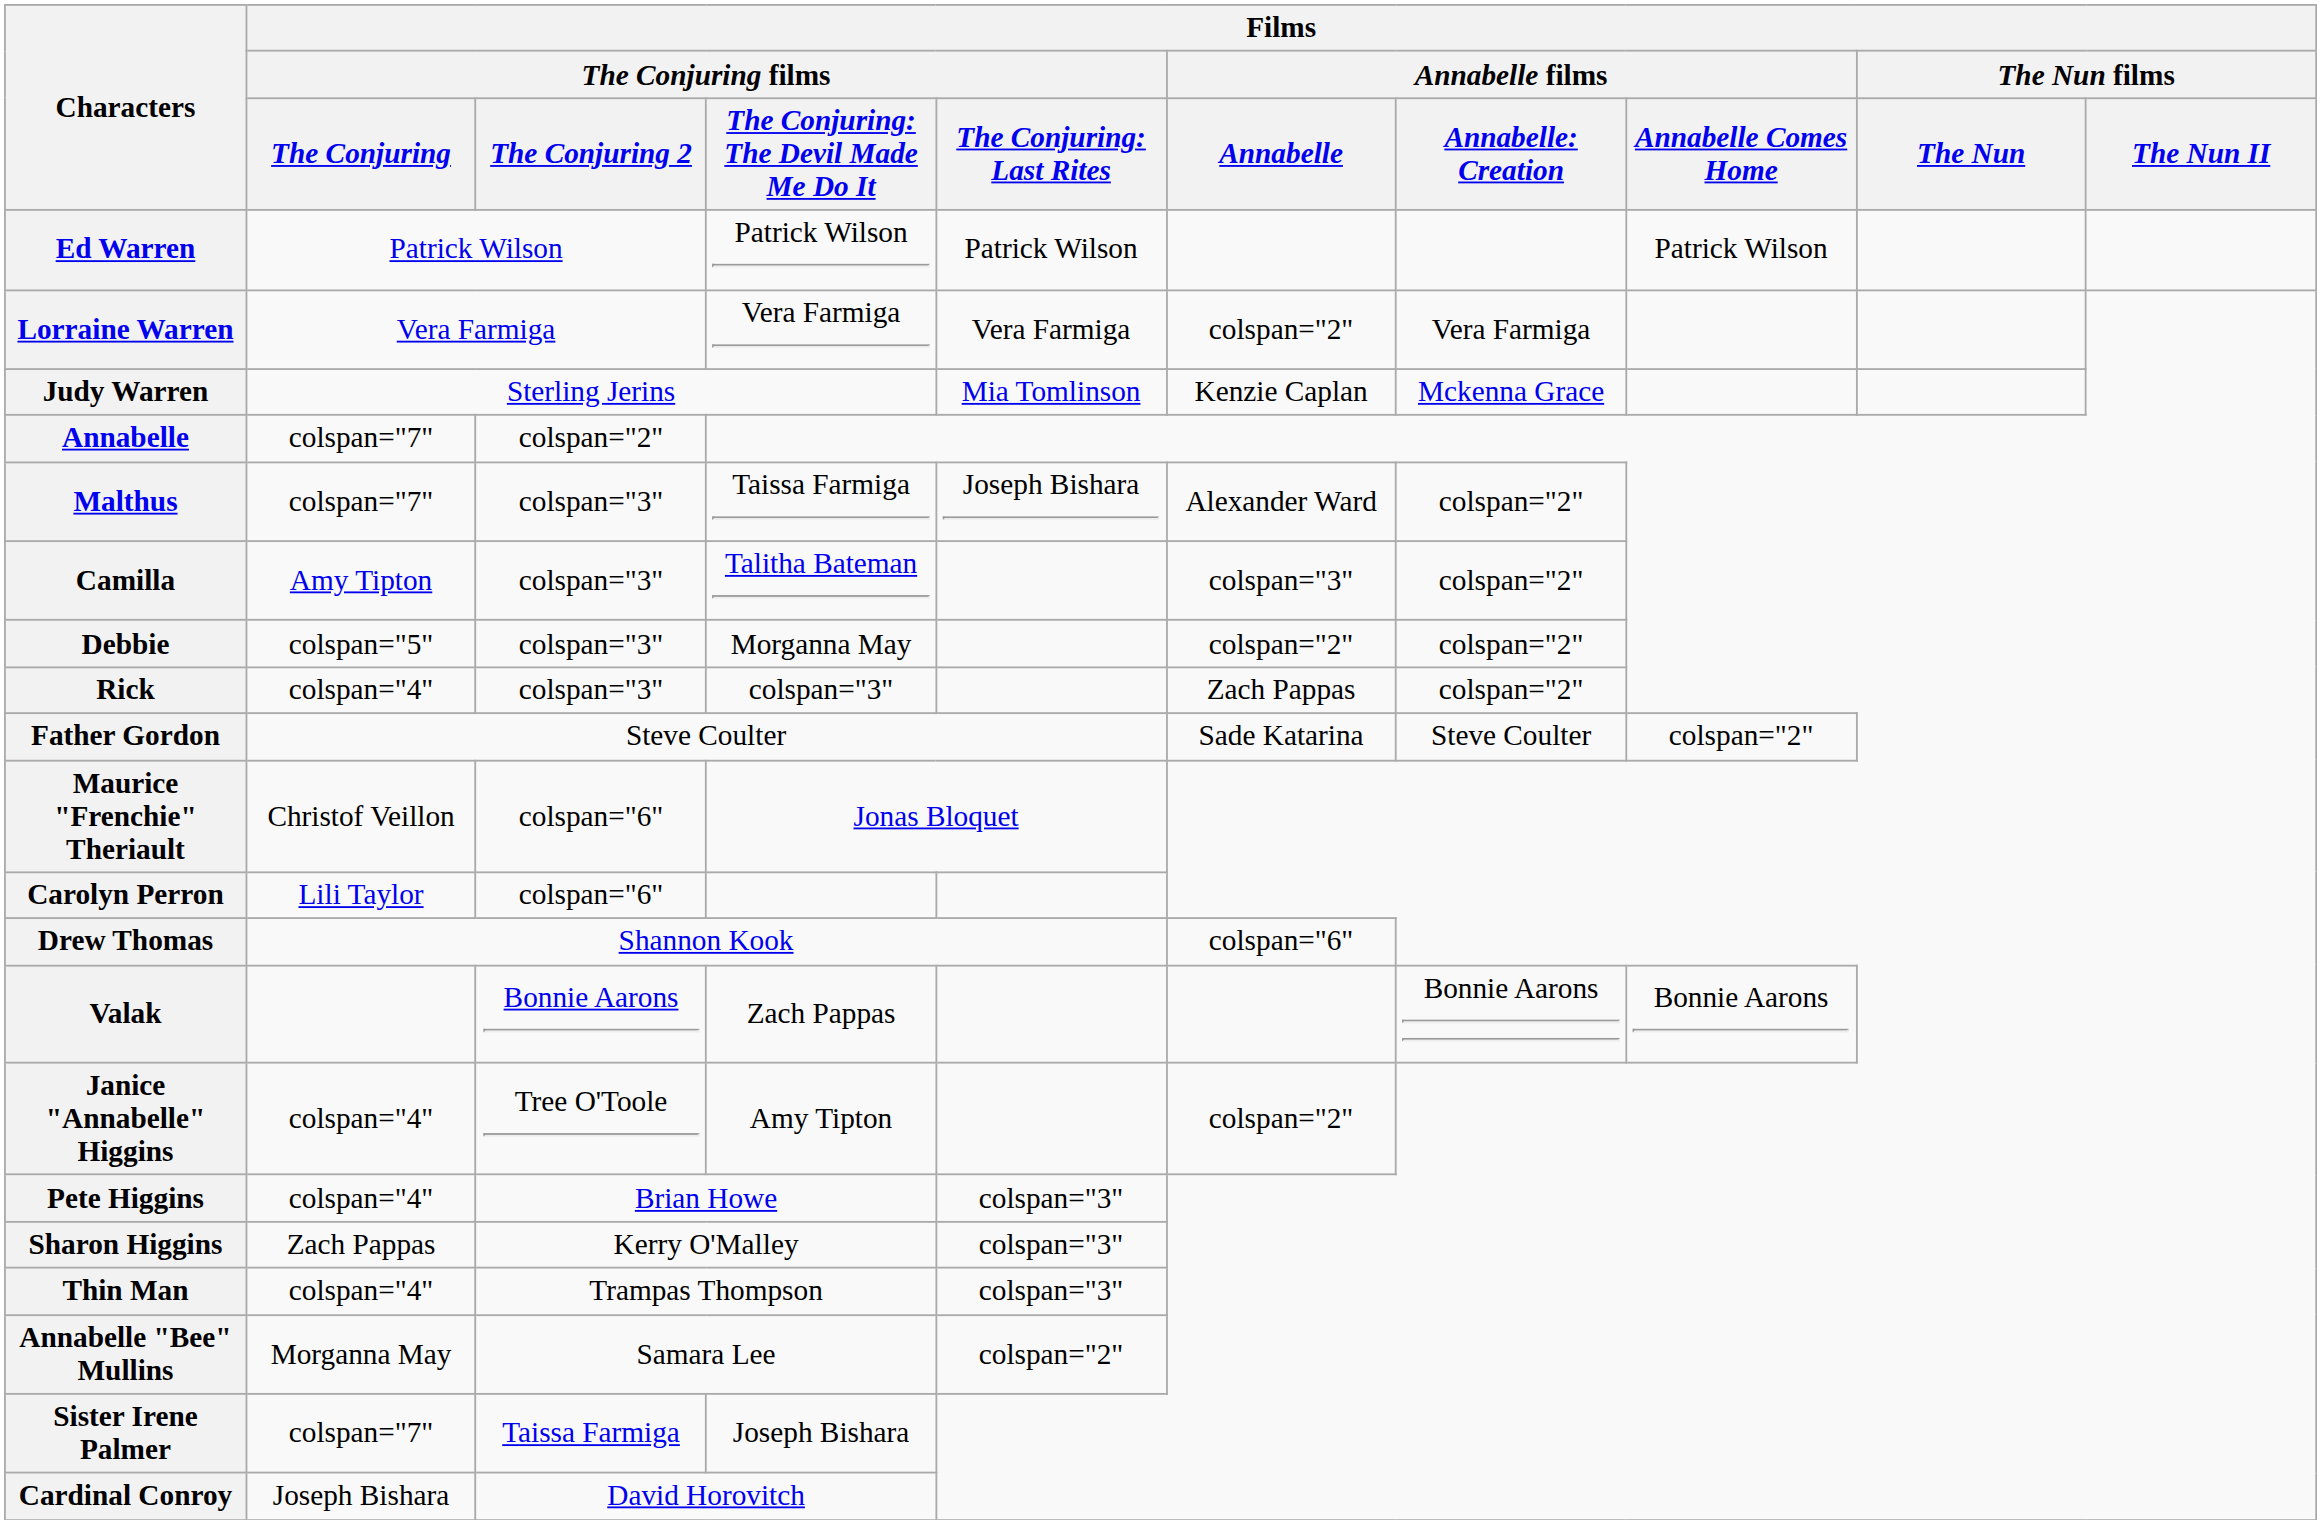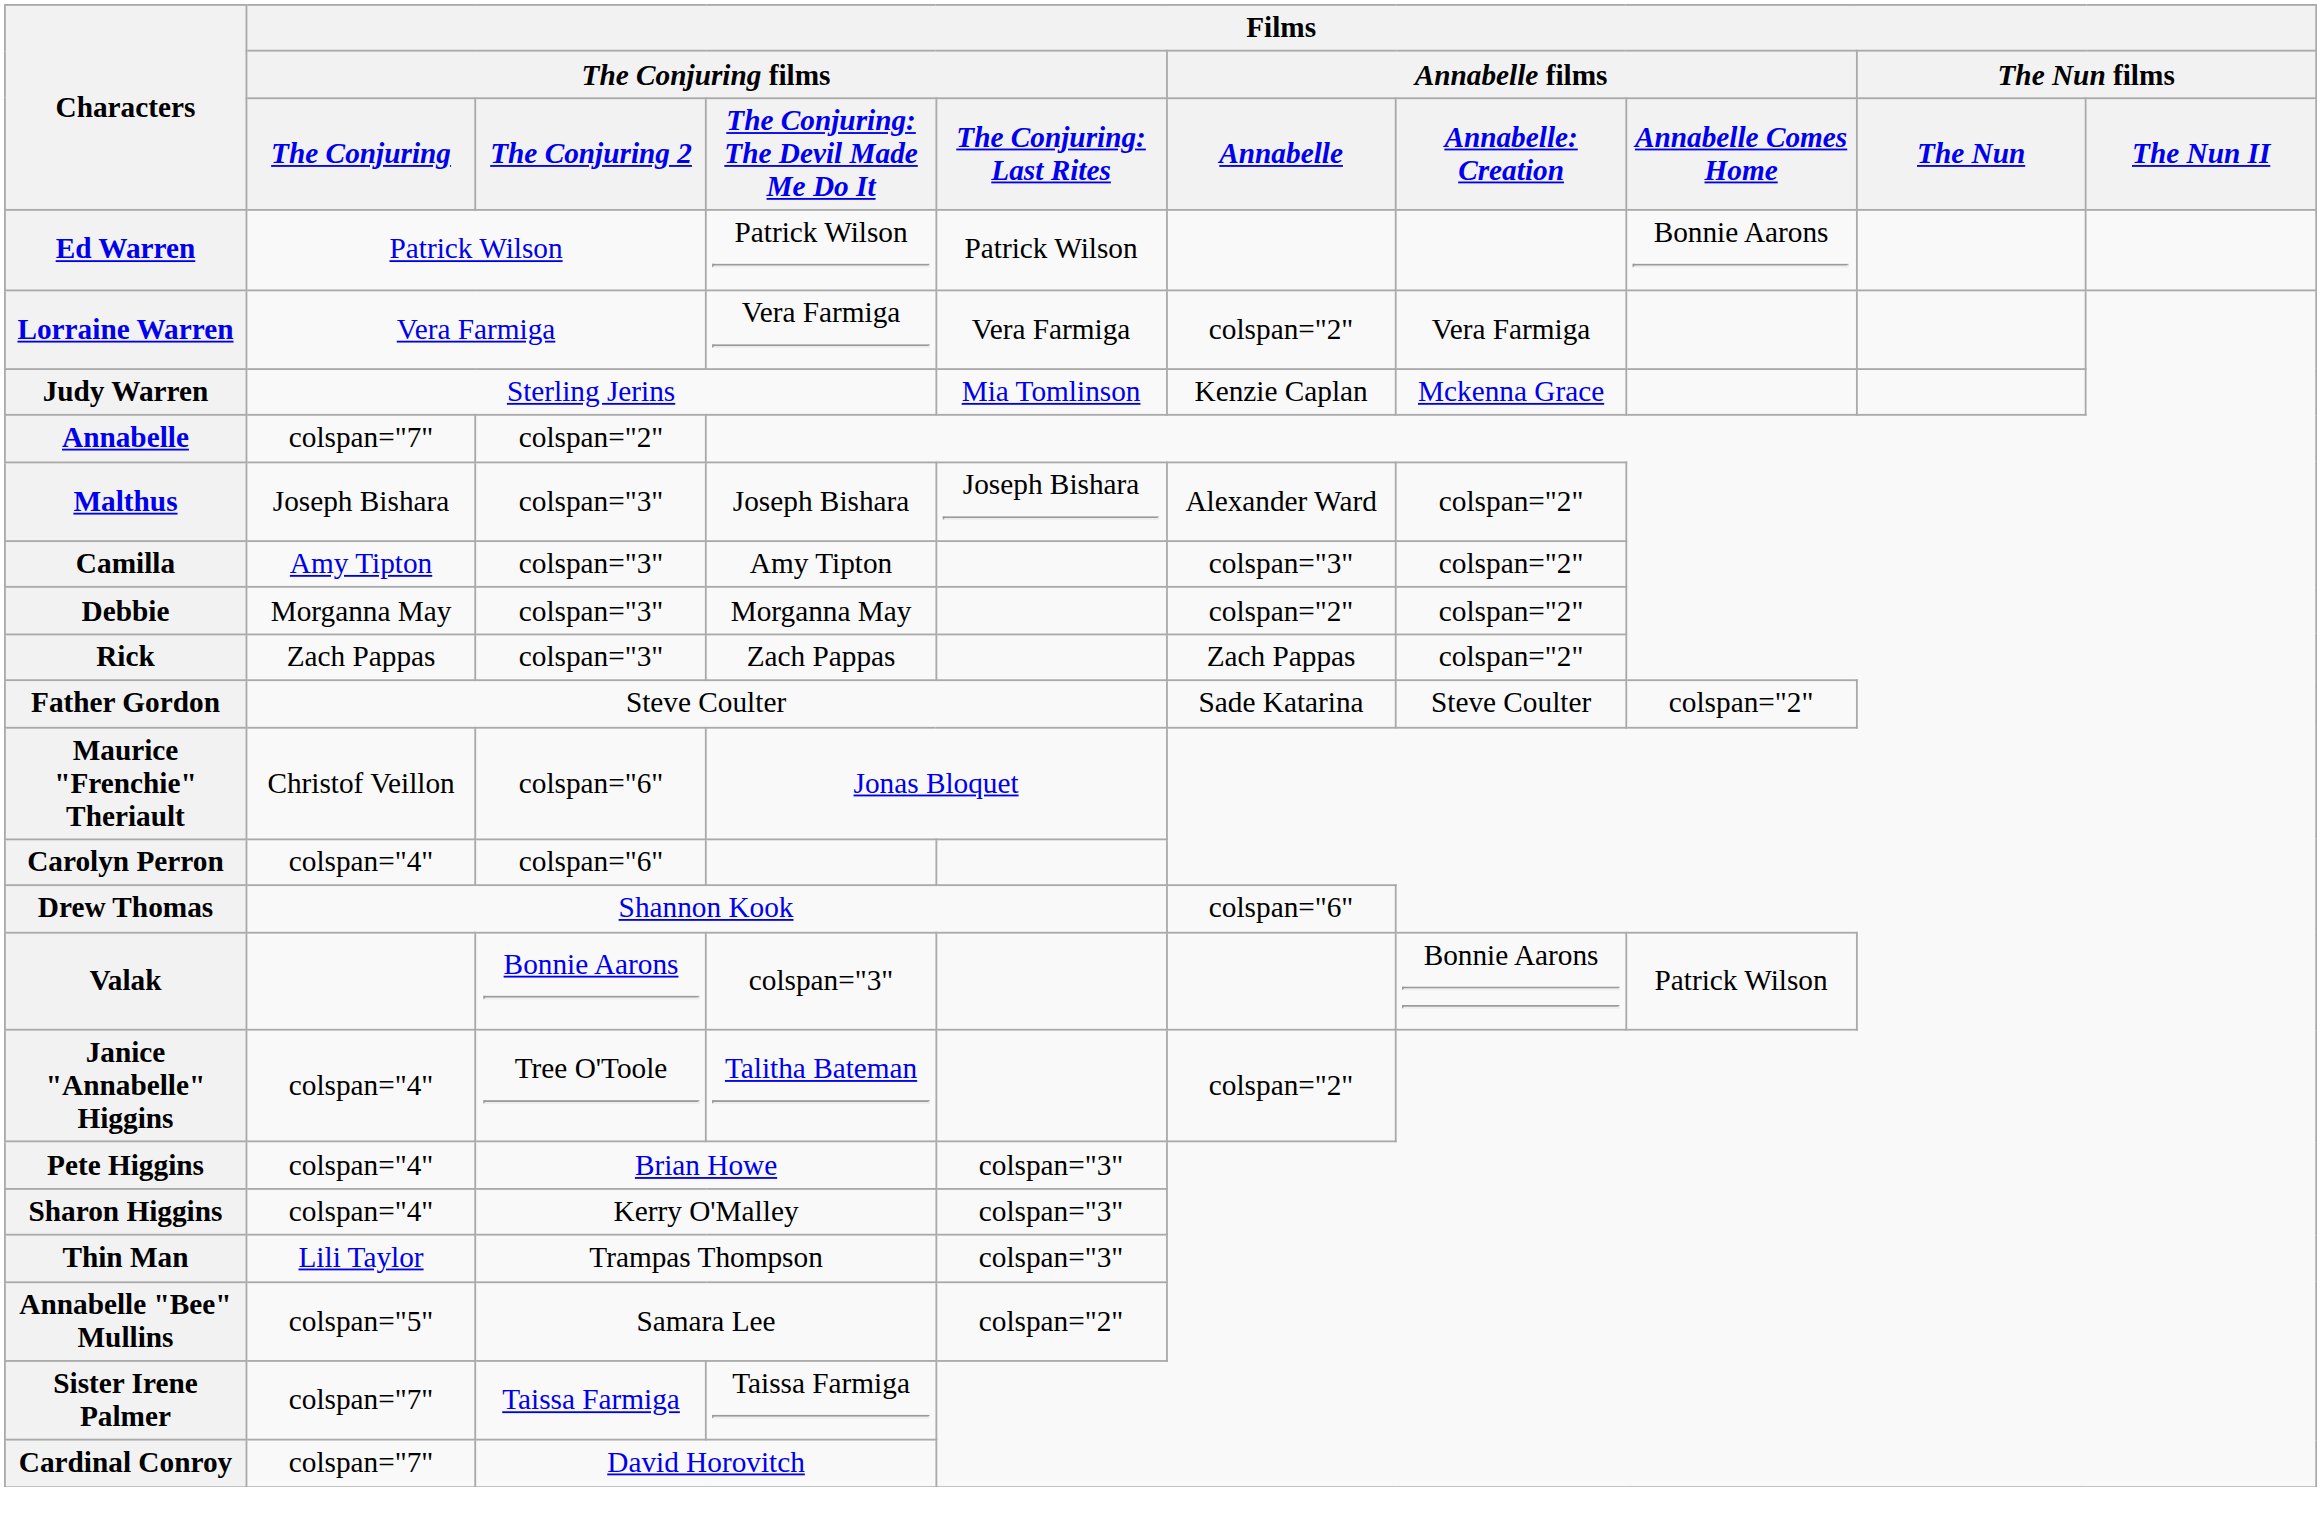(1741, 249) Patrick Wilson -> (1741, 242) Bonnie Aarons
(361, 501) colspan="7" -> (361, 501) Joseph Bishara
(821, 494) Taissa Farmiga -> (821, 501) Joseph Bishara
(821, 573) Talitha Bateman -> (821, 563) Amy Tipton
(361, 643) colspan="5" -> (361, 610) Morganna May
(361, 689) colspan="4" -> (361, 656) Zach Pappas
(821, 689) colspan="3" -> (821, 656) Zach Pappas
(361, 894) Lili Taylor -> (361, 861) colspan="4"
(821, 1013) Zach Pappas -> (821, 980) colspan="3"
(1741, 1006) Bonnie Aarons -> (1741, 980) Patrick Wilson
(821, 1118) Amy Tipton -> (821, 1079) Talitha Bateman
(361, 1244) Zach Pappas -> (361, 1211) colspan="4"
(361, 1290) colspan="4" -> (361, 1257) Lili Taylor
(361, 1353) Morganna May -> (361, 1320) colspan="5"
(821, 1432) Joseph Bishara -> (821, 1393) Taissa Farmiga
(361, 1495) Joseph Bishara -> (361, 1462) colspan="7"
